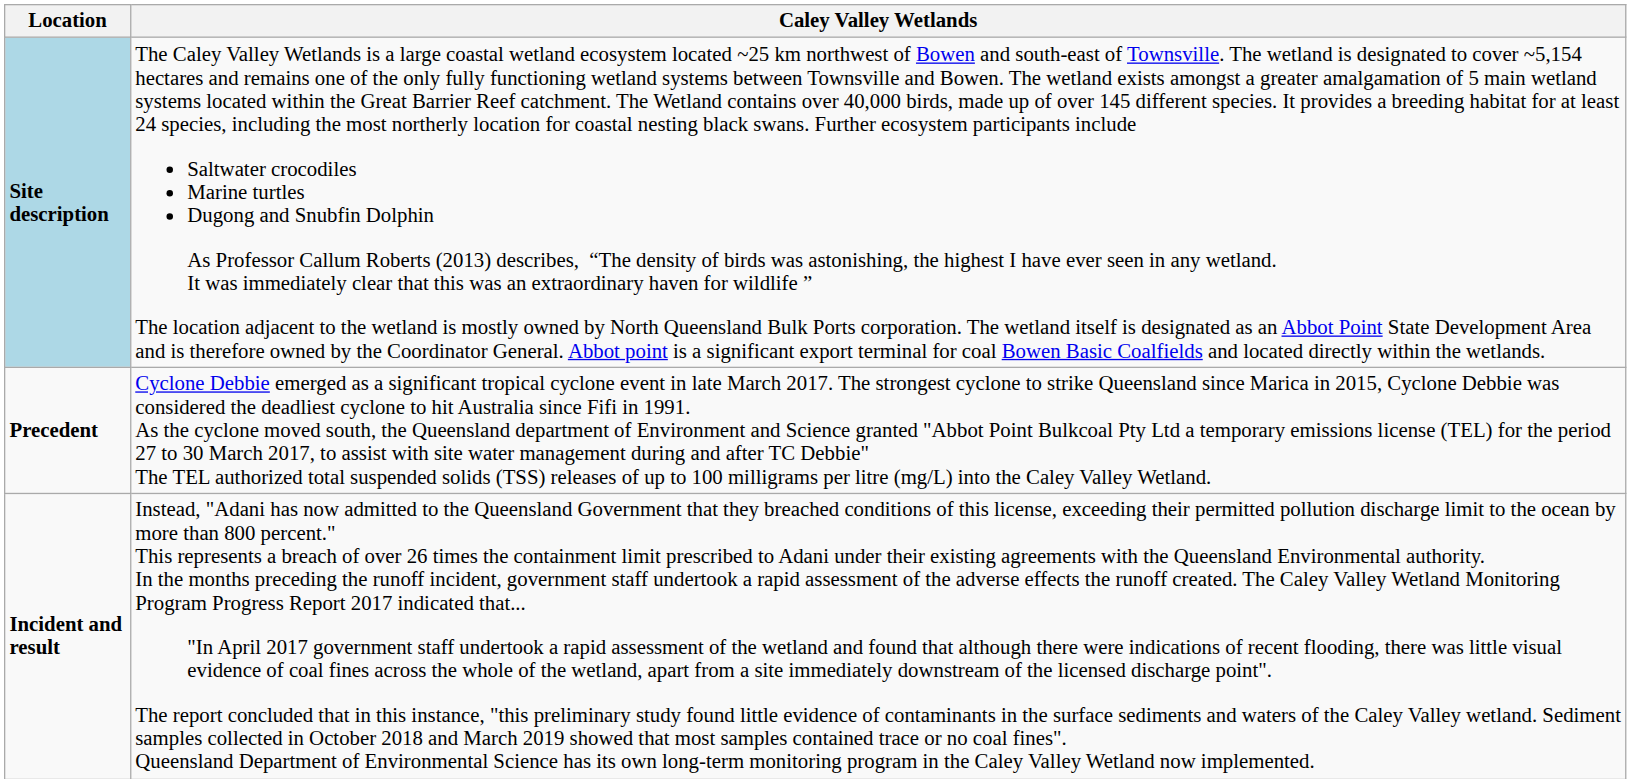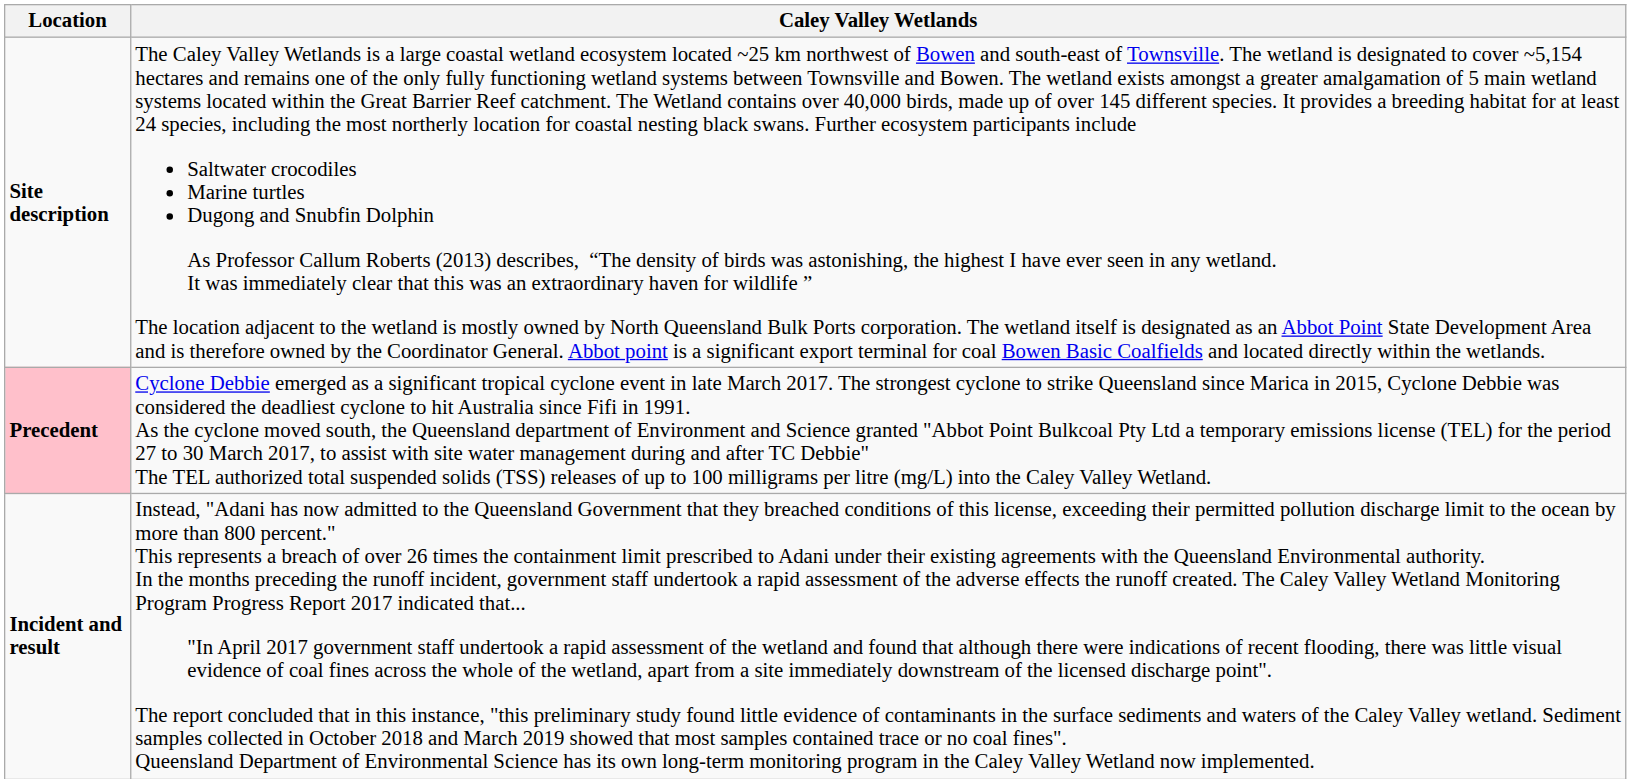(59, 202) lightblue background -> (59, 202) no background
(54, 430) no background -> (54, 430) pink background
